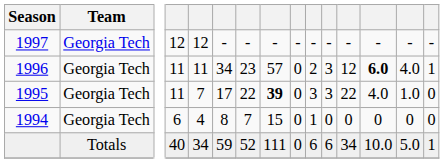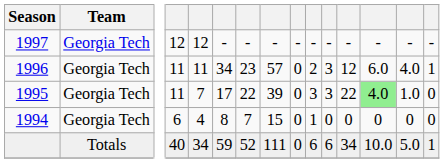(378, 68) bold -> (378, 68) normal
(275, 94) bold -> (275, 94) normal
(378, 94) no background -> (378, 94) lightgreen background
